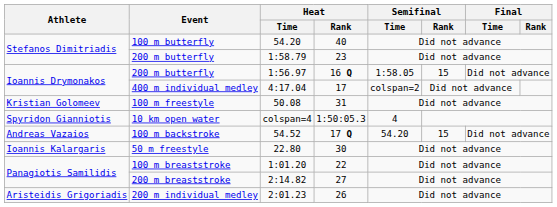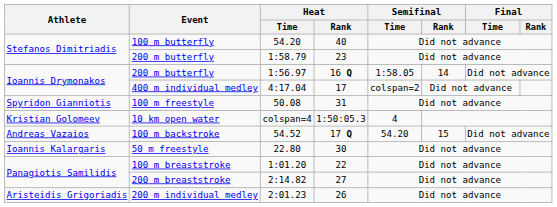(443, 72) 15 -> (443, 72) 14
(53, 103) Kristian Golomeev -> (59, 103) Spyridon Gianniotis
(59, 118) Spyridon Gianniotis -> (53, 118) Kristian Golomeev
